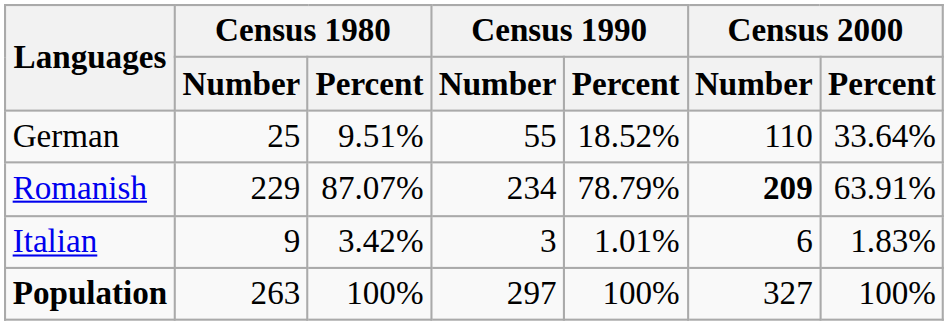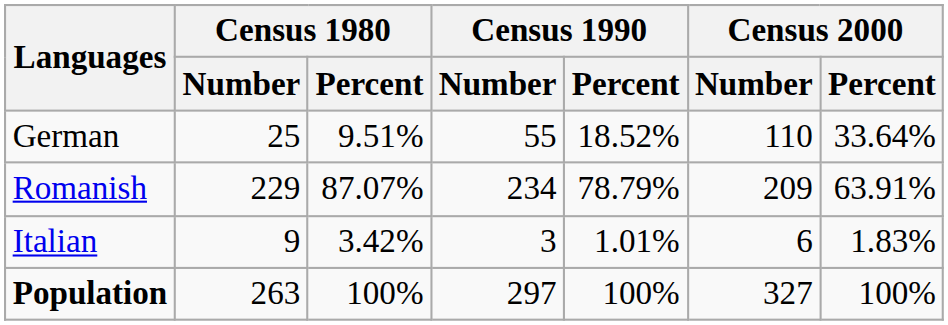(788, 188) bold -> (788, 188) normal
